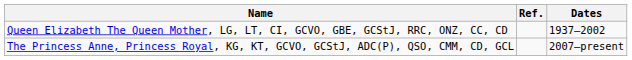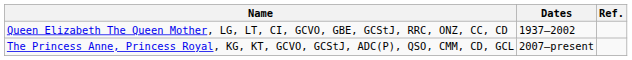columns swapped: (587, 13) <-> (532, 13)
